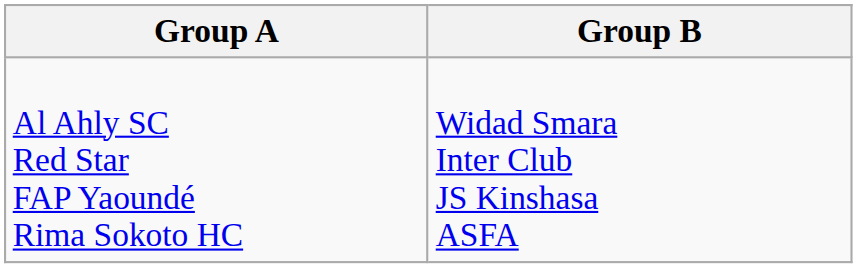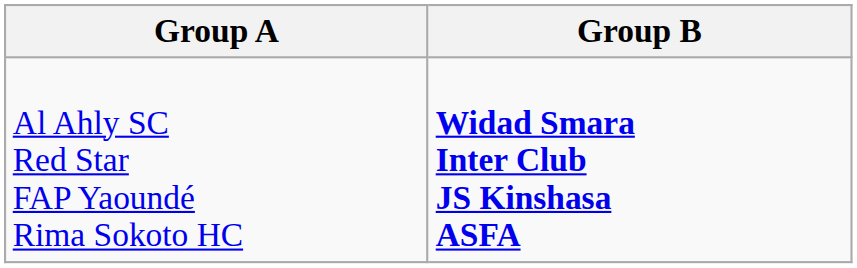(527, 178) normal -> (535, 178) bold
